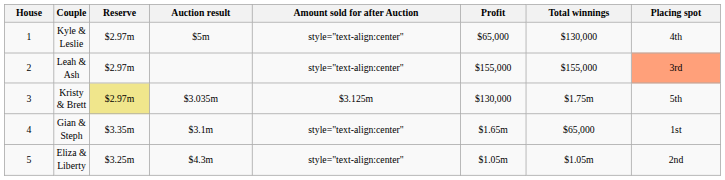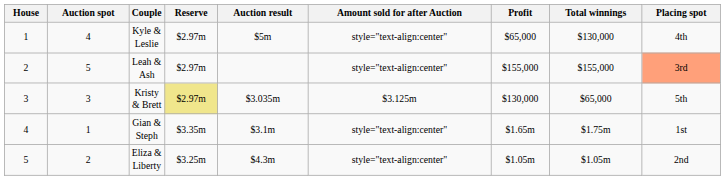+ column: (88, 13)
(579, 99) $1.75m -> (596, 99) $65,000
(579, 129) $65,000 -> (596, 129) $1.75m
